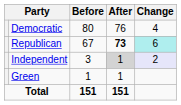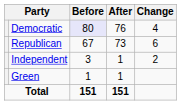(88, 28) no background -> (88, 28) lavender background
(120, 44) bold -> (120, 44) normal
(155, 44) paleturquoise background -> (155, 44) no background
(120, 60) lightgrey background -> (120, 60) no background
(155, 60) lavender background -> (155, 60) no background
